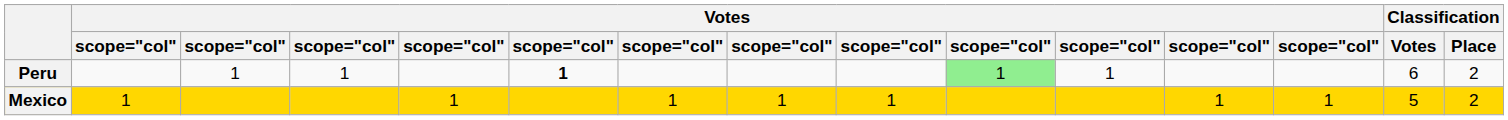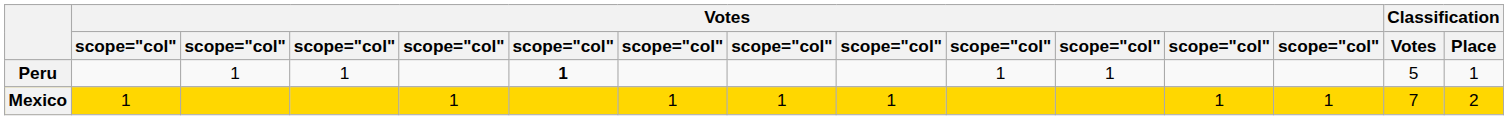(1001, 73) lightgreen background -> (1001, 73) no background
(1414, 73) 6 -> (1414, 73) 5
(1474, 73) 2 -> (1474, 73) 1
(1414, 100) 5 -> (1414, 100) 7
